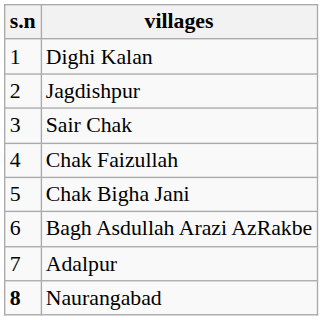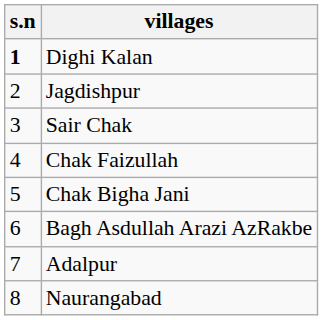(15, 56) normal -> (15, 56) bold
(15, 297) bold -> (15, 297) normal
